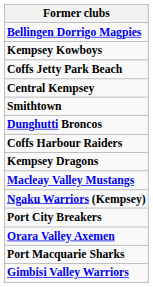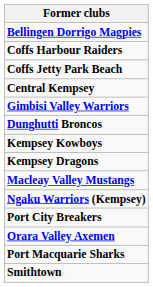(55, 50) Kempsey Kowboys -> (65, 50) Coffs Harbour Raiders
(34, 106) Smithtown -> (68, 106) Gimbisi Valley Warriors
(65, 143) Coffs Harbour Raiders -> (55, 143) Kempsey Kowboys
(68, 273) Gimbisi Valley Warriors -> (34, 273) Smithtown
